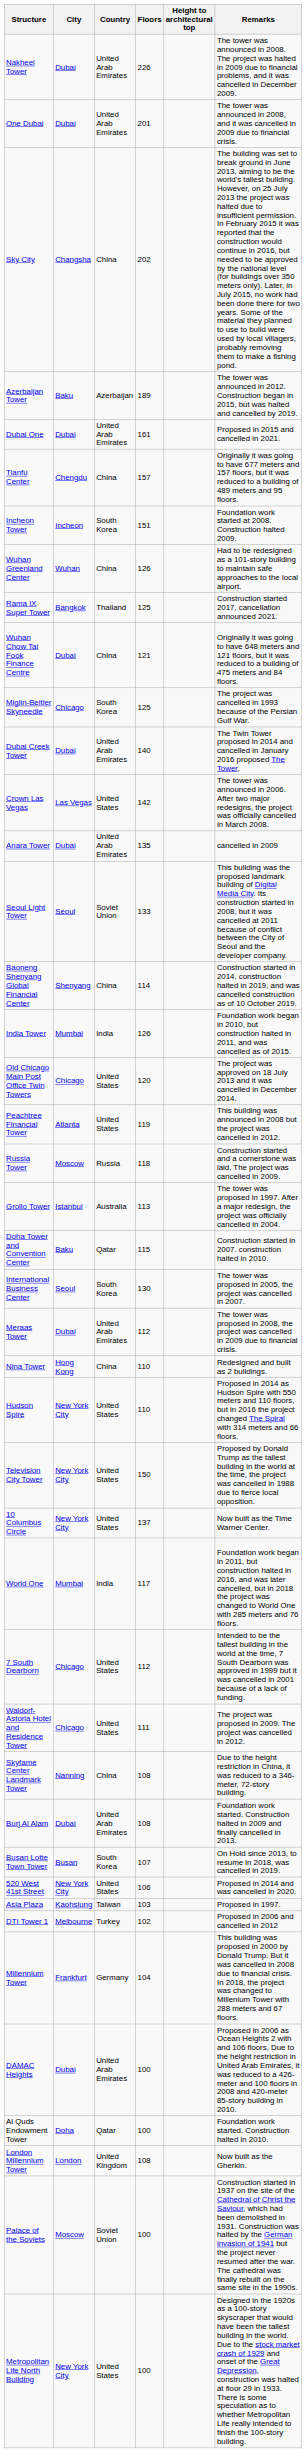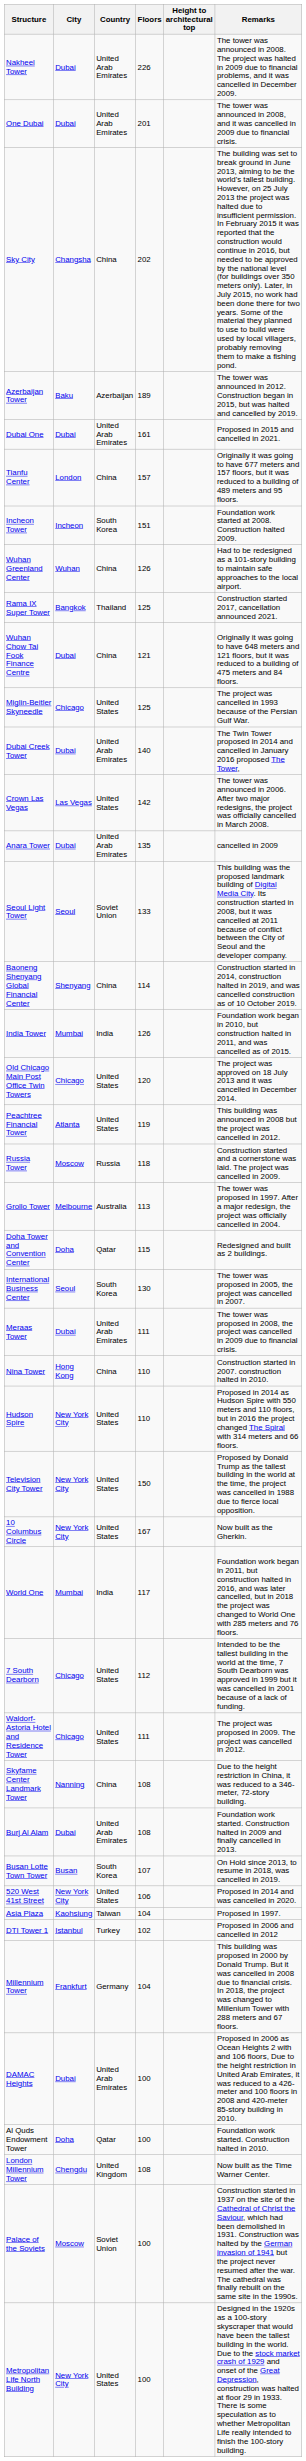(71, 477) Chengdu -> (68, 477) London
(107, 707) South Korea -> (107, 707) United States
(69, 1206) Istanbul -> (74, 1206) Melbourne
(64, 1250) Baku -> (65, 1250) Doha
(256, 1250) Construction started in 2007. construction halted in 2010. -> (254, 1250) Redesigned and built as 2 buildings.
(144, 1332) 112 -> (144, 1332) 111
(254, 1366) Redesigned and built as 2 buildings. -> (256, 1371) Construction started in 2007. construction halted in 2010.
(144, 1523) 137 -> (144, 1531) 167
(254, 1523) Now built as the Time Warner Center. -> (245, 1531) Now built as the Gherkin.
(144, 1904) 103 -> (144, 1913) 104
(74, 1921) Melbourne -> (69, 1930) Istanbul
(68, 2161) London -> (71, 2169) Chengdu
(245, 2161) Now built as the Gherkin. -> (254, 2169) Now built as the Time Warner Center.
